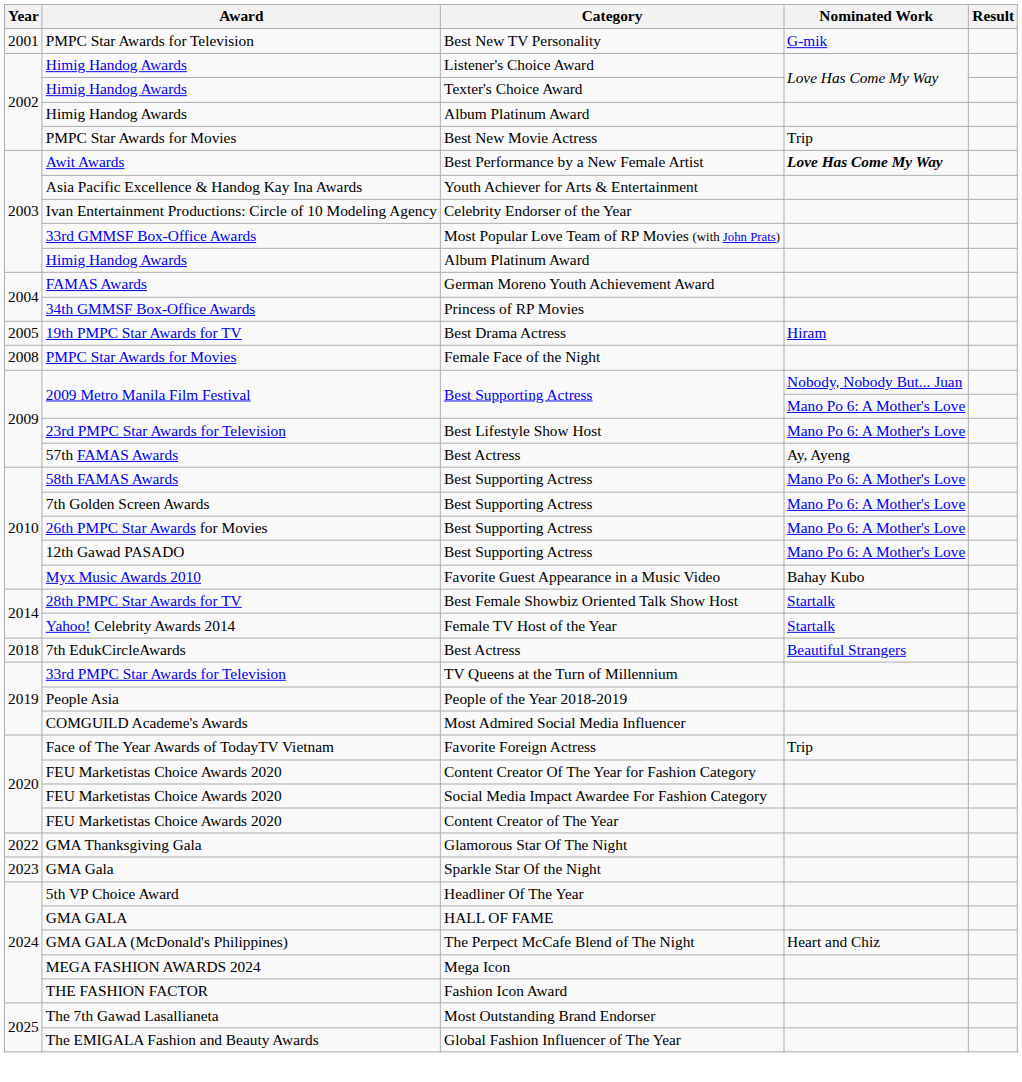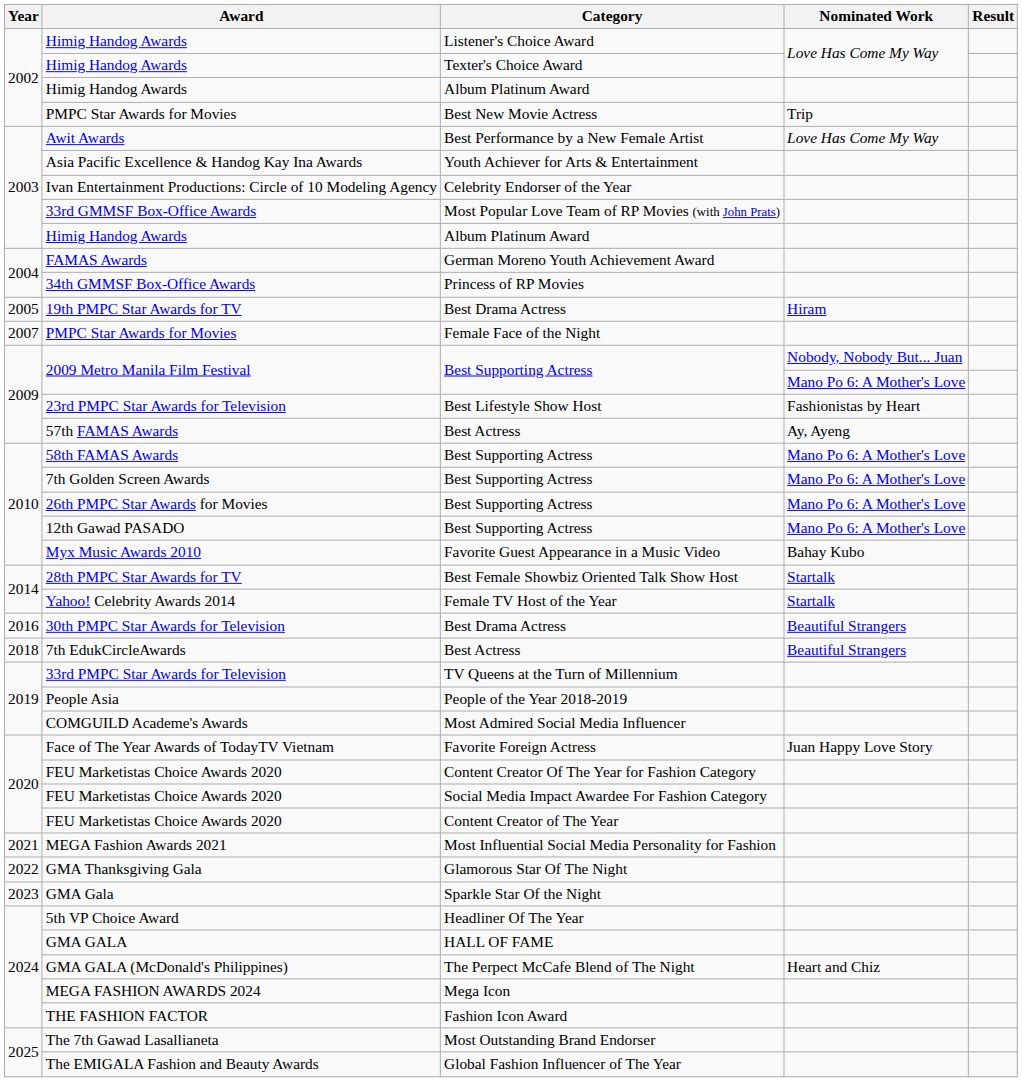- row: (150, 41)
(865, 162) bold -> (863, 138) normal
(23, 357) 2008 -> (23, 333) 2007
(876, 430) Mano Po 6: A Mother's Love -> (854, 406) Fashionistas by Heart
+ row: (165, 625)
(800, 747) Trip -> (860, 747) Juan Happy Love Story
+ row: (136, 844)
